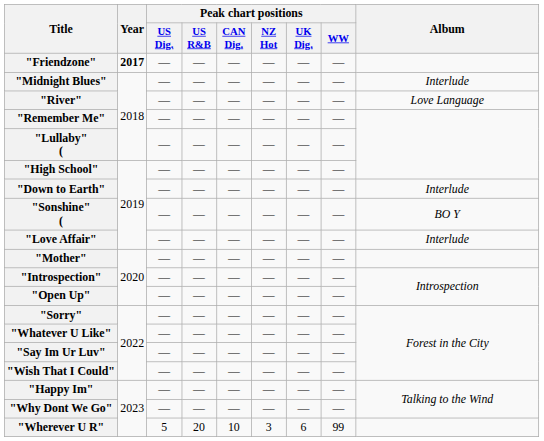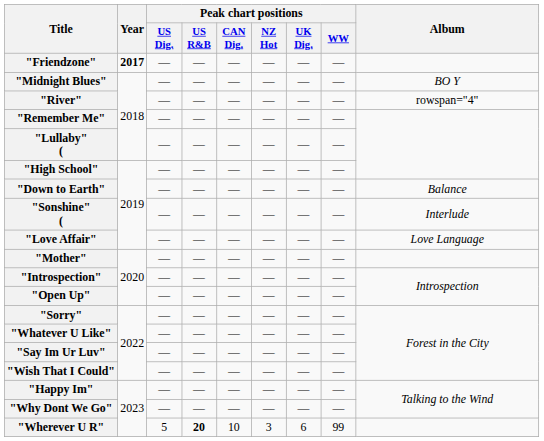(447, 81) Interlude -> (447, 81) BO Y
(447, 100) Love Language -> (447, 100) rowspan="4"
(447, 188) Interlude -> (447, 188) Balance
(447, 214) BO Y -> (447, 214) Interlude
(447, 239) Interlude -> (447, 239) Love Language
(199, 427) normal -> (199, 427) bold
